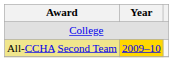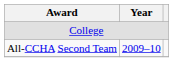(62, 48) khaki background -> (62, 48) no background
(141, 48) gold background -> (141, 48) no background
